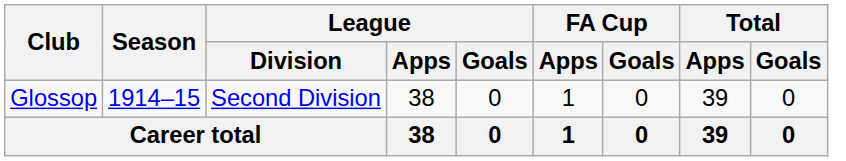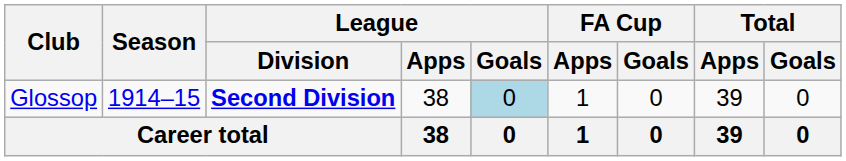(296, 98) normal -> (303, 98) bold
(495, 98) no background -> (509, 98) lightblue background
